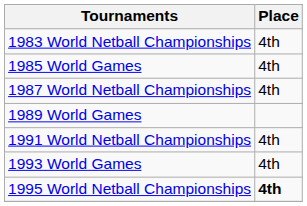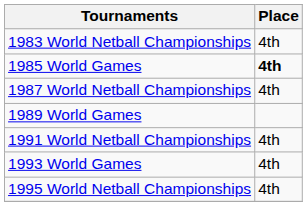(269, 66) normal -> (270, 66) bold
(270, 189) bold -> (269, 189) normal
